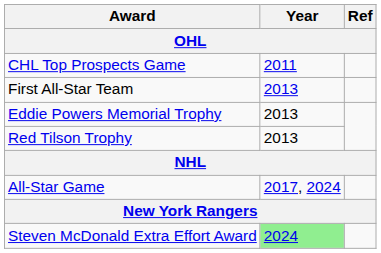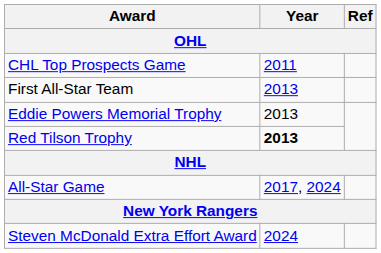(281, 138) normal -> (281, 138) bold
(281, 235) lightgreen background -> (281, 235) no background
